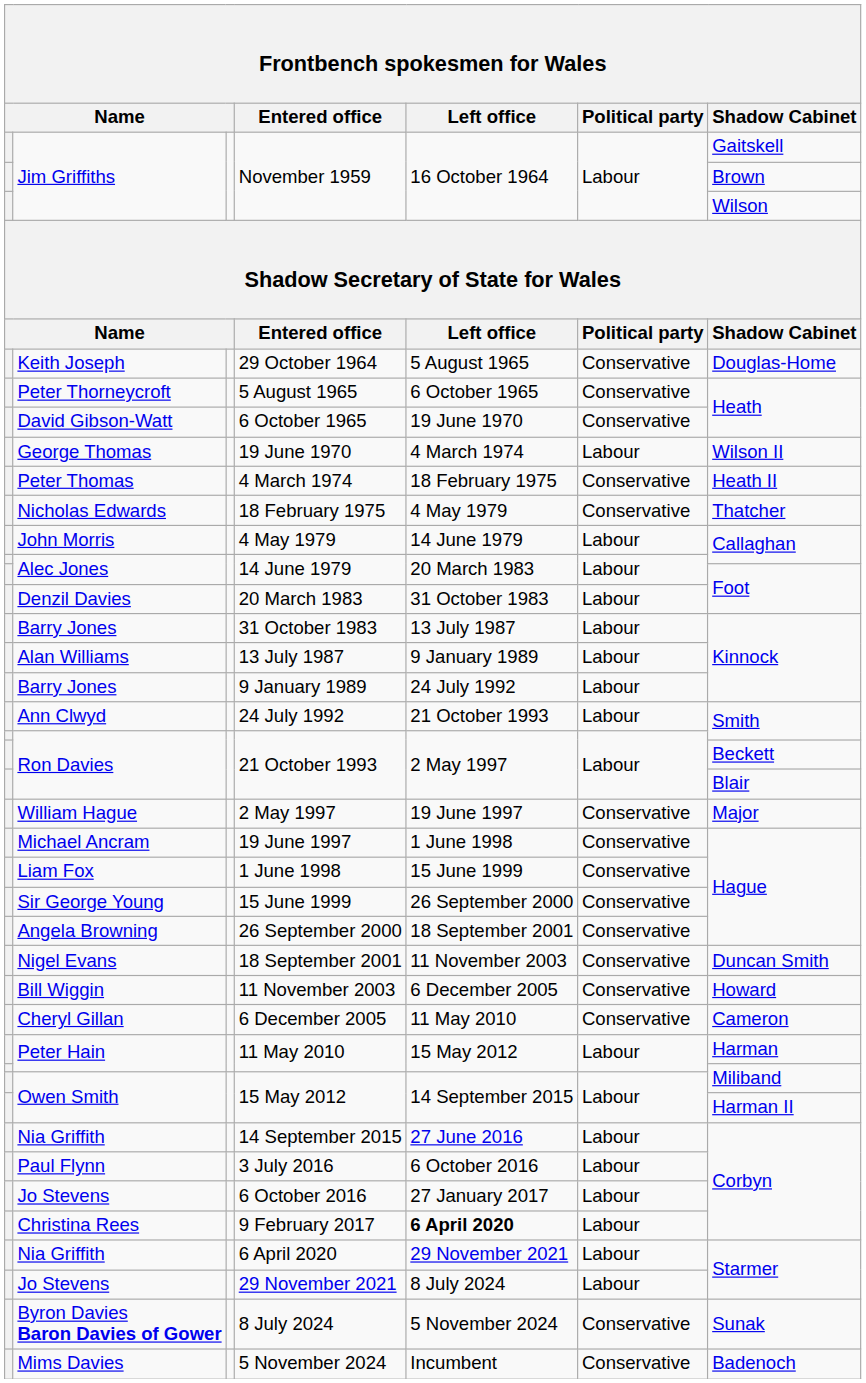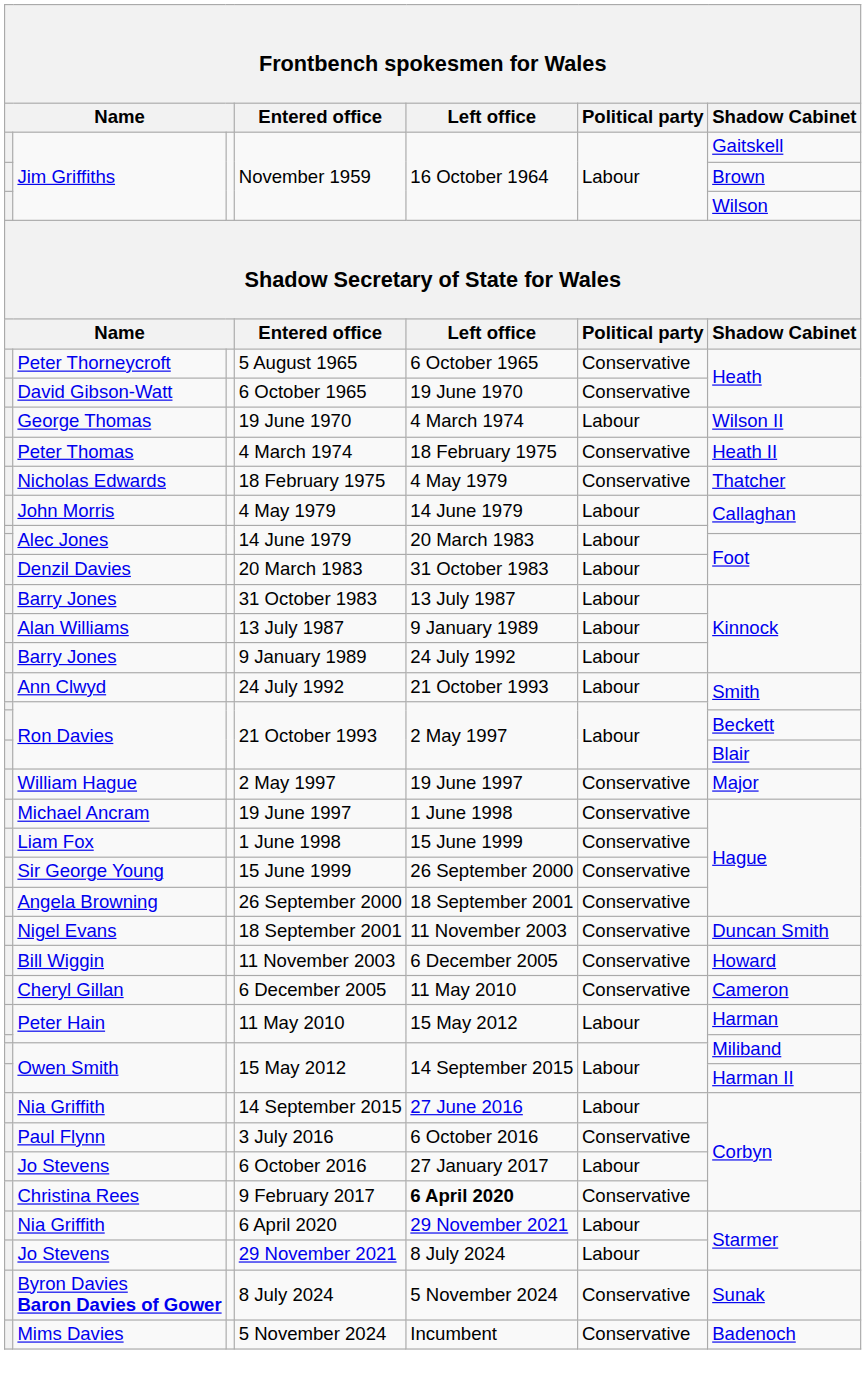- row: (71, 363)
(611, 1166) Labour -> (636, 1137) Conservative
(611, 1225) Labour -> (636, 1195) Conservative
